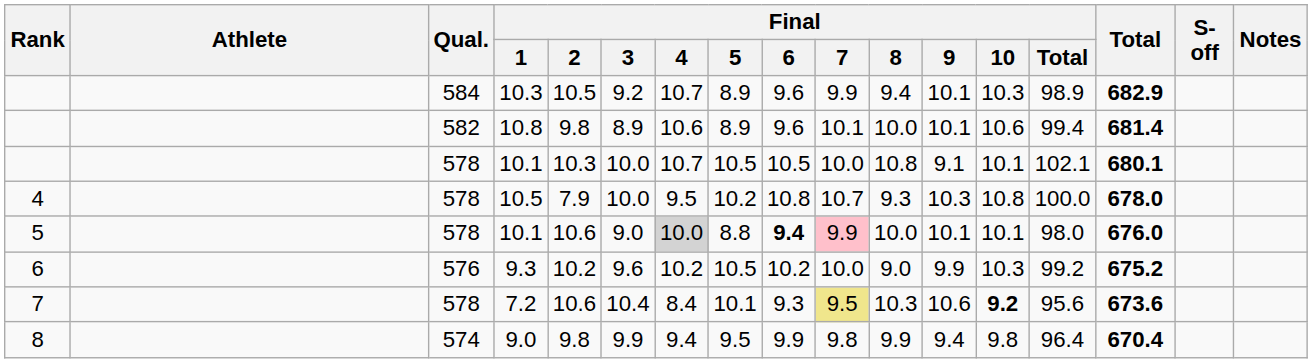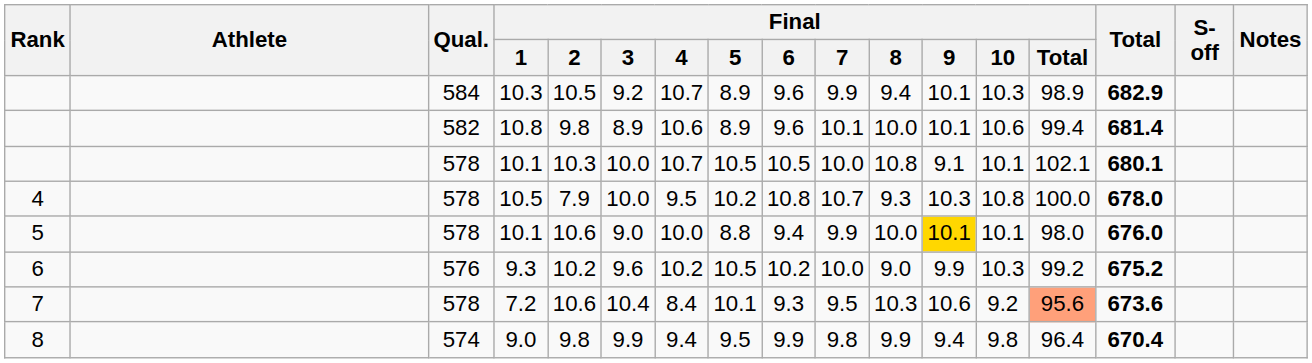(682, 233) lightgrey background -> (682, 233) no background
(789, 233) bold -> (789, 233) normal
(842, 233) pink background -> (842, 233) no background
(949, 233) no background -> (949, 233) gold background
(842, 304) khaki background -> (842, 304) no background
(1003, 304) bold -> (1003, 304) normal
(1062, 304) no background -> (1062, 304) lightsalmon background
